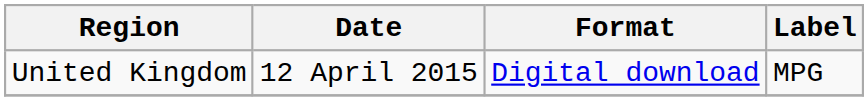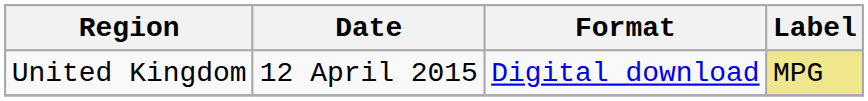(798, 73) no background -> (798, 73) khaki background
